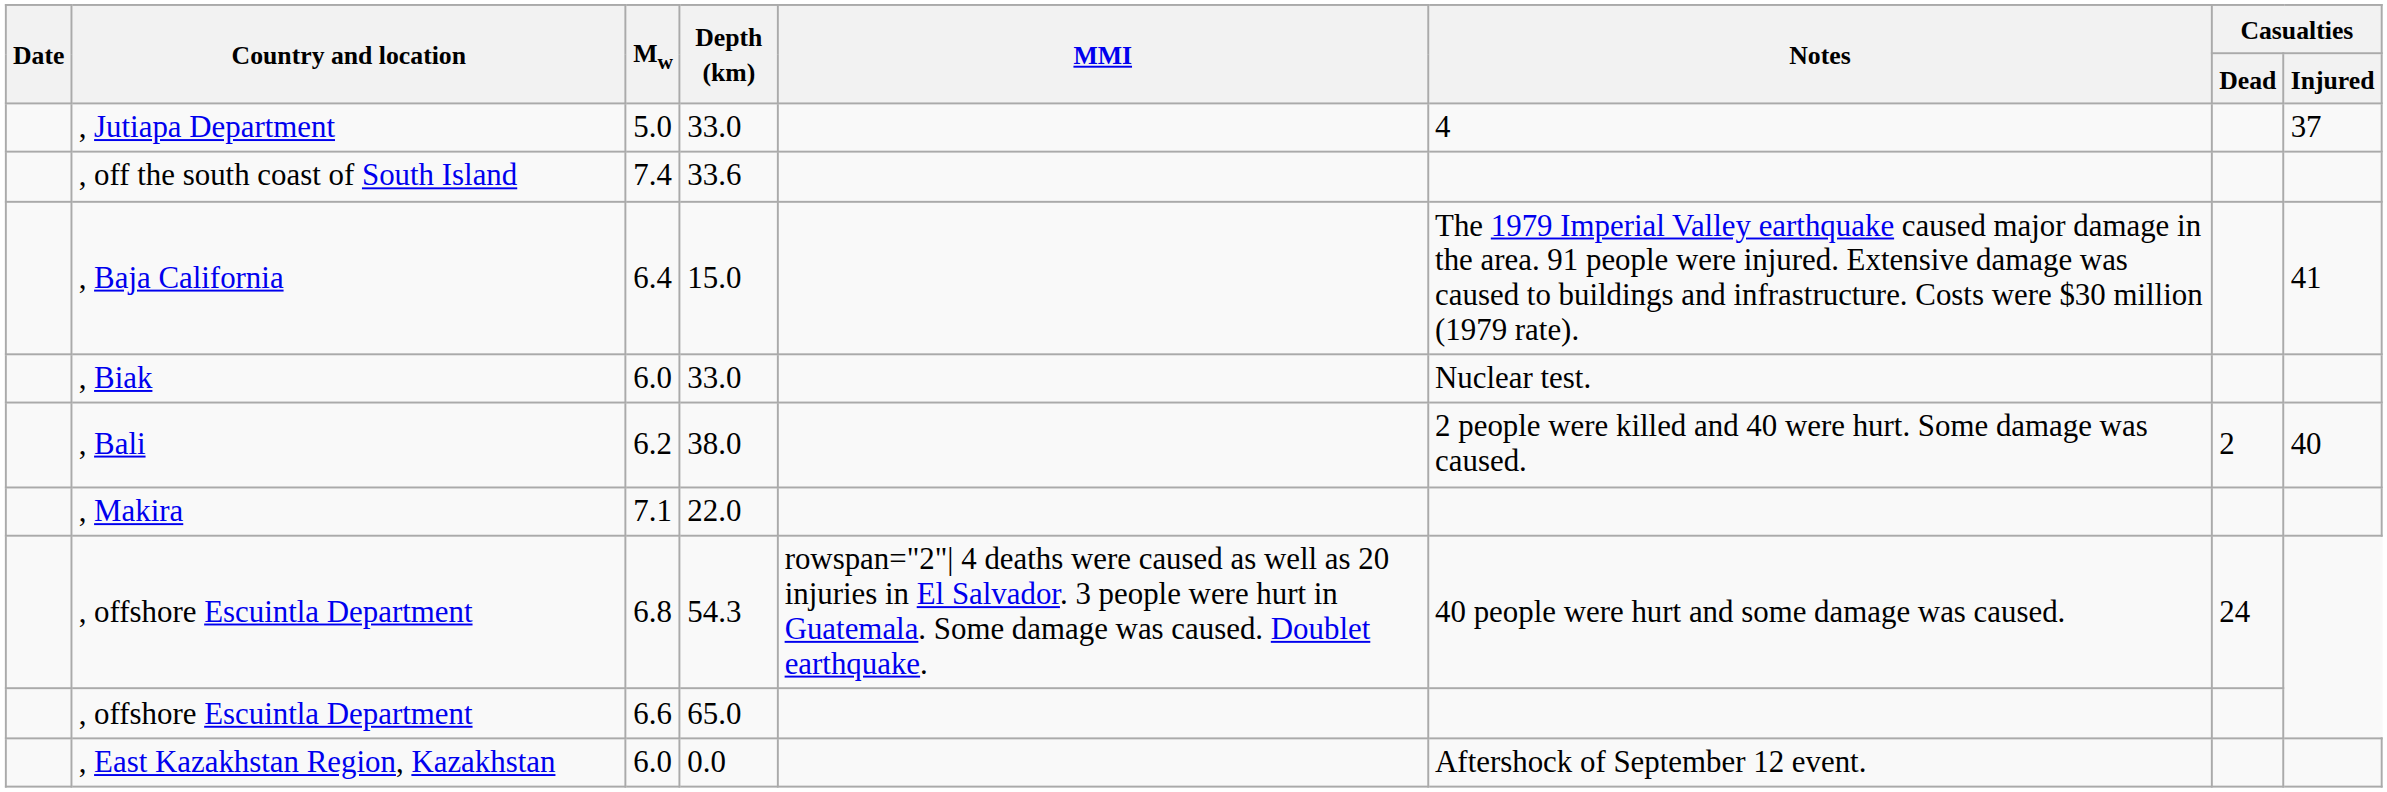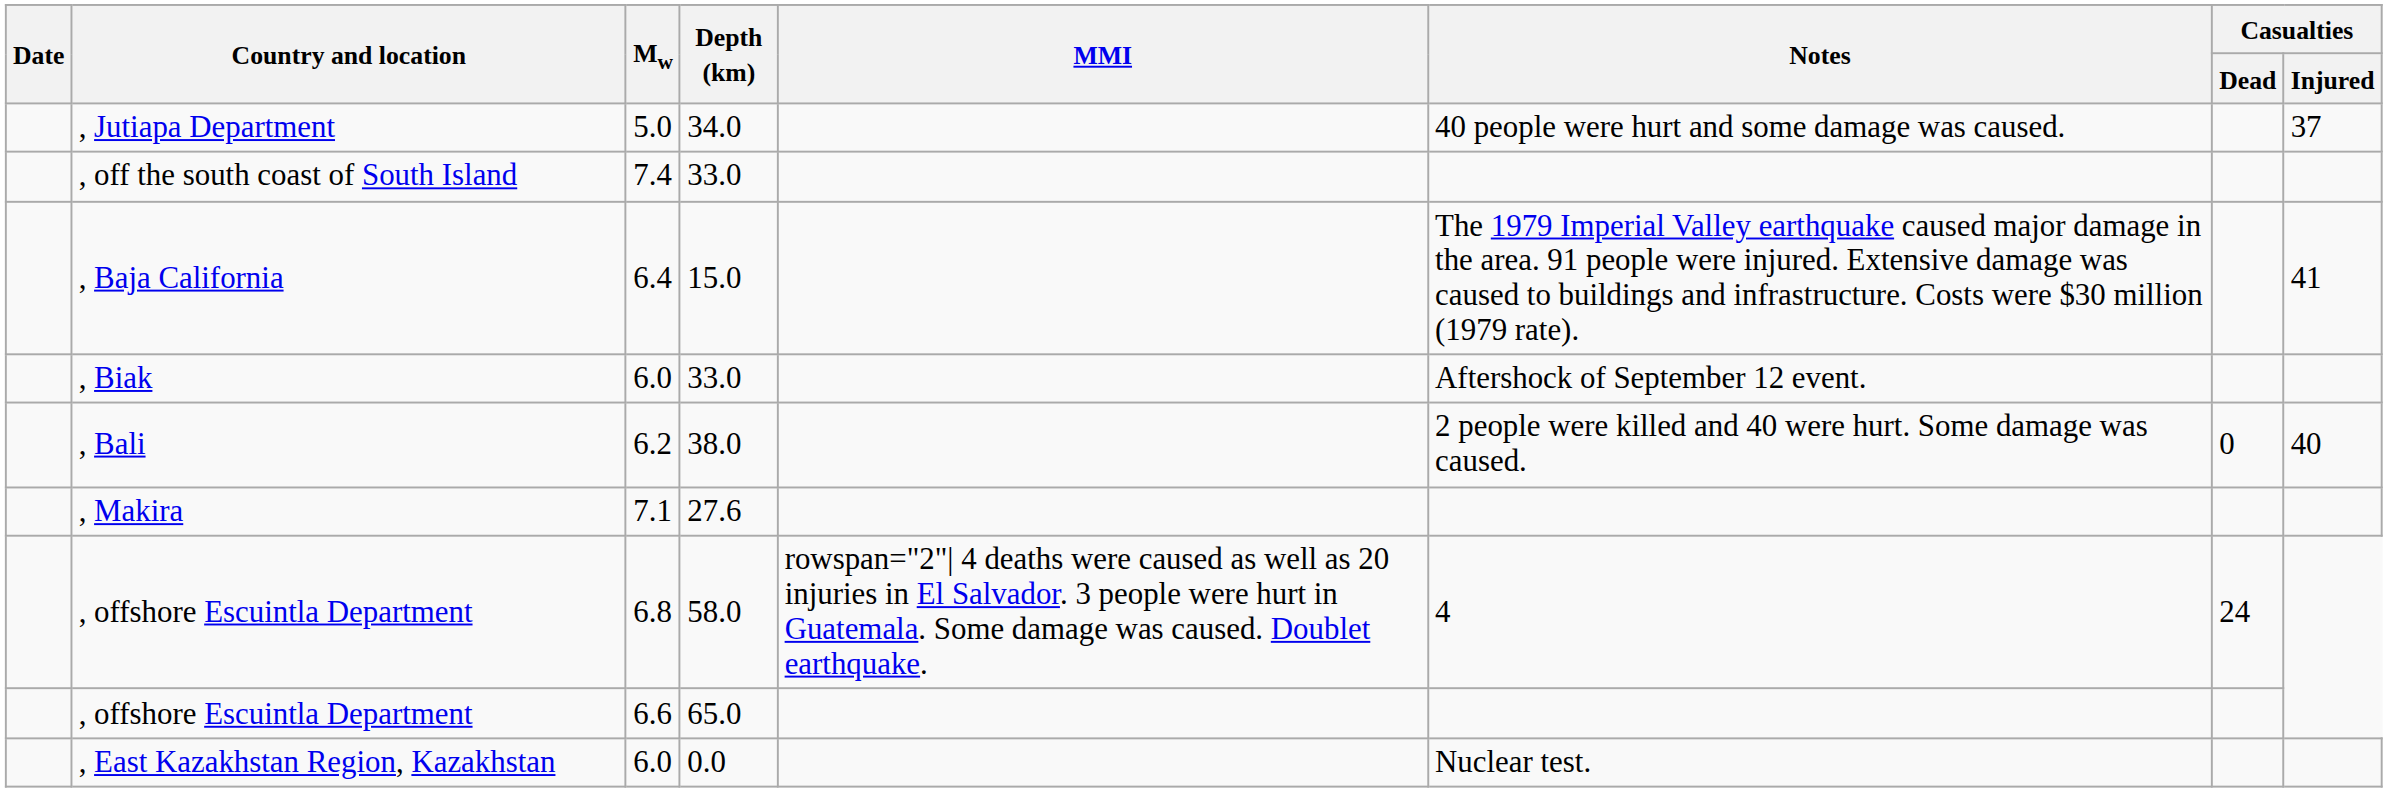(714, 126) 33.0 -> (714, 126) 34.0
(1443, 126) 4 -> (1750, 126) 40 people were hurt and some damage was caused.
(714, 175) 33.6 -> (714, 175) 33.0
(1513, 378) Nuclear test. -> (1651, 378) Aftershock of September 12 event.
(2227, 444) 2 -> (2227, 444) 0
(714, 510) 22.0 -> (714, 510) 27.6
(714, 611) 54.3 -> (714, 611) 58.0
(1750, 611) 40 people were hurt and some damage was caused. -> (1443, 611) 4
(1651, 761) Aftershock of September 12 event. -> (1513, 761) Nuclear test.
